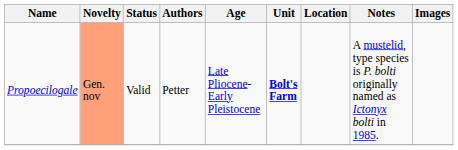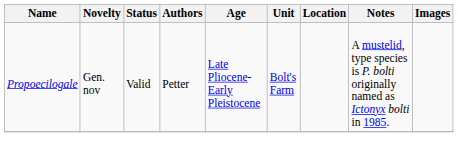(94, 90) lightsalmon background -> (94, 83) no background
(283, 90) bold -> (283, 83) normal
